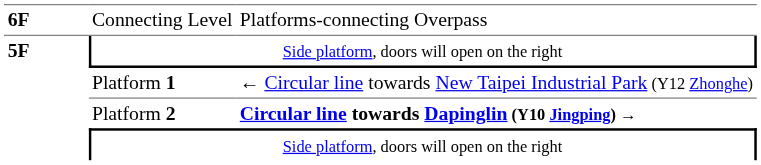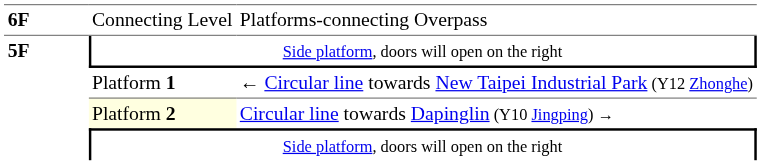(134, 113) no background -> (134, 113) lightyellow background
(438, 113) bold -> (427, 113) normal
